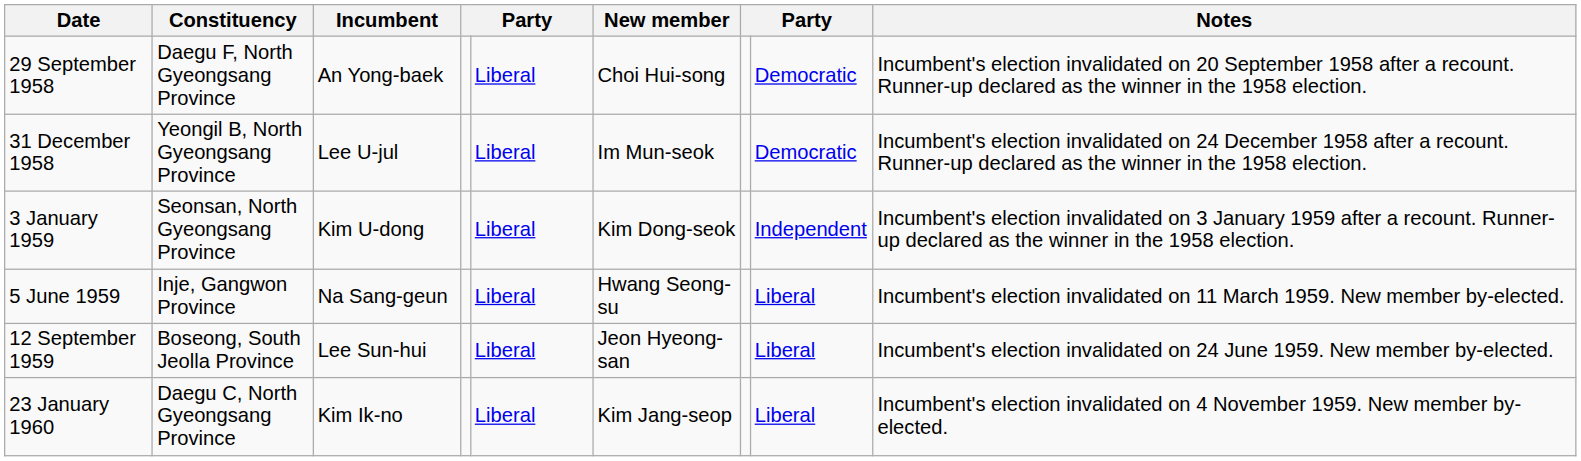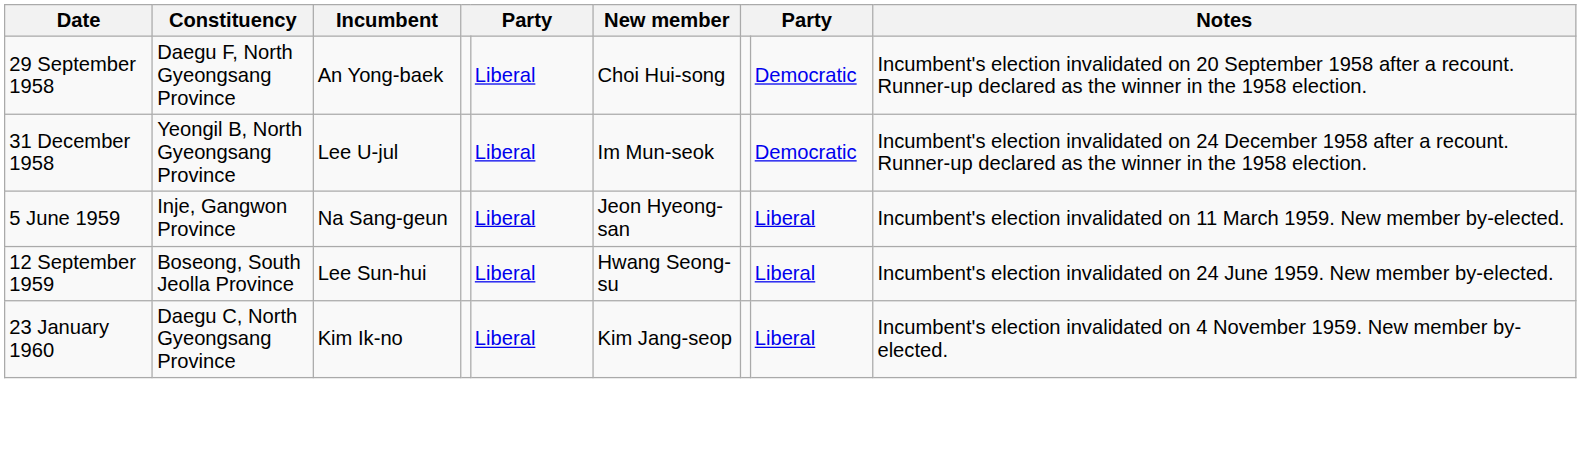- row: (54, 229)
(664, 295) Hwang Seong-su -> (660, 218) Jeon Hyeong-san
(660, 350) Jeon Hyeong-san -> (664, 273) Hwang Seong-su
